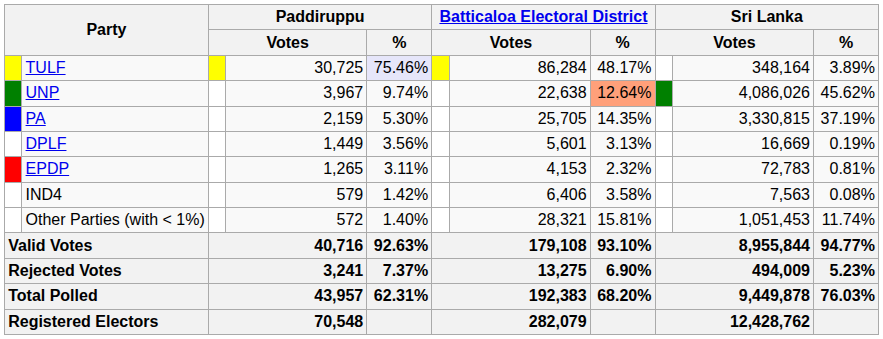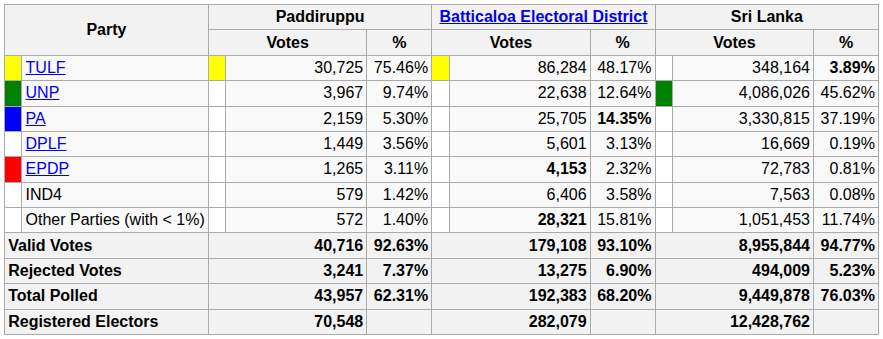(401, 67) lavender background -> (401, 67) no background
(852, 67) normal -> (852, 67) bold
(624, 93) lightsalmon background -> (624, 93) no background
(624, 118) normal -> (624, 118) bold
(567, 169) normal -> (567, 169) bold
(562, 220) normal -> (562, 220) bold
